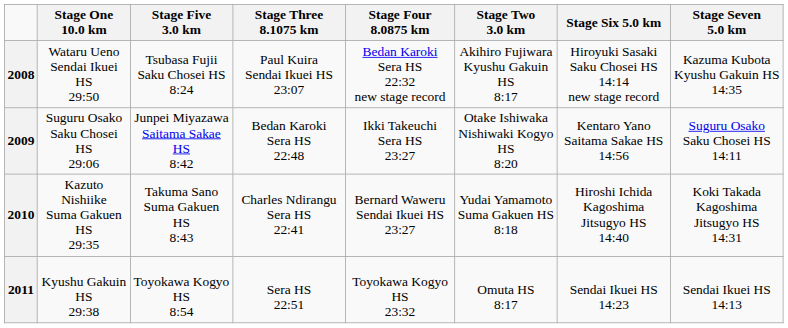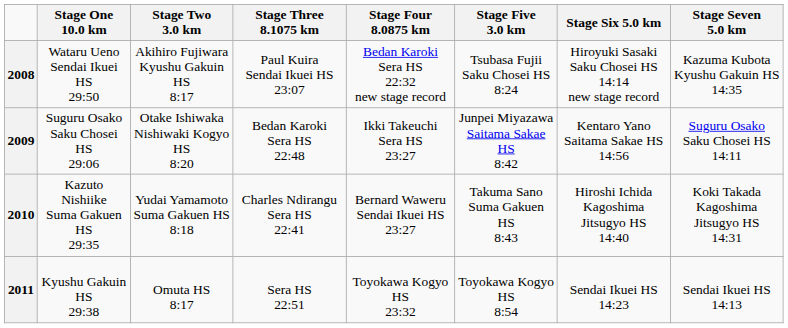columns swapped: (506, 22) <-> (181, 22)
